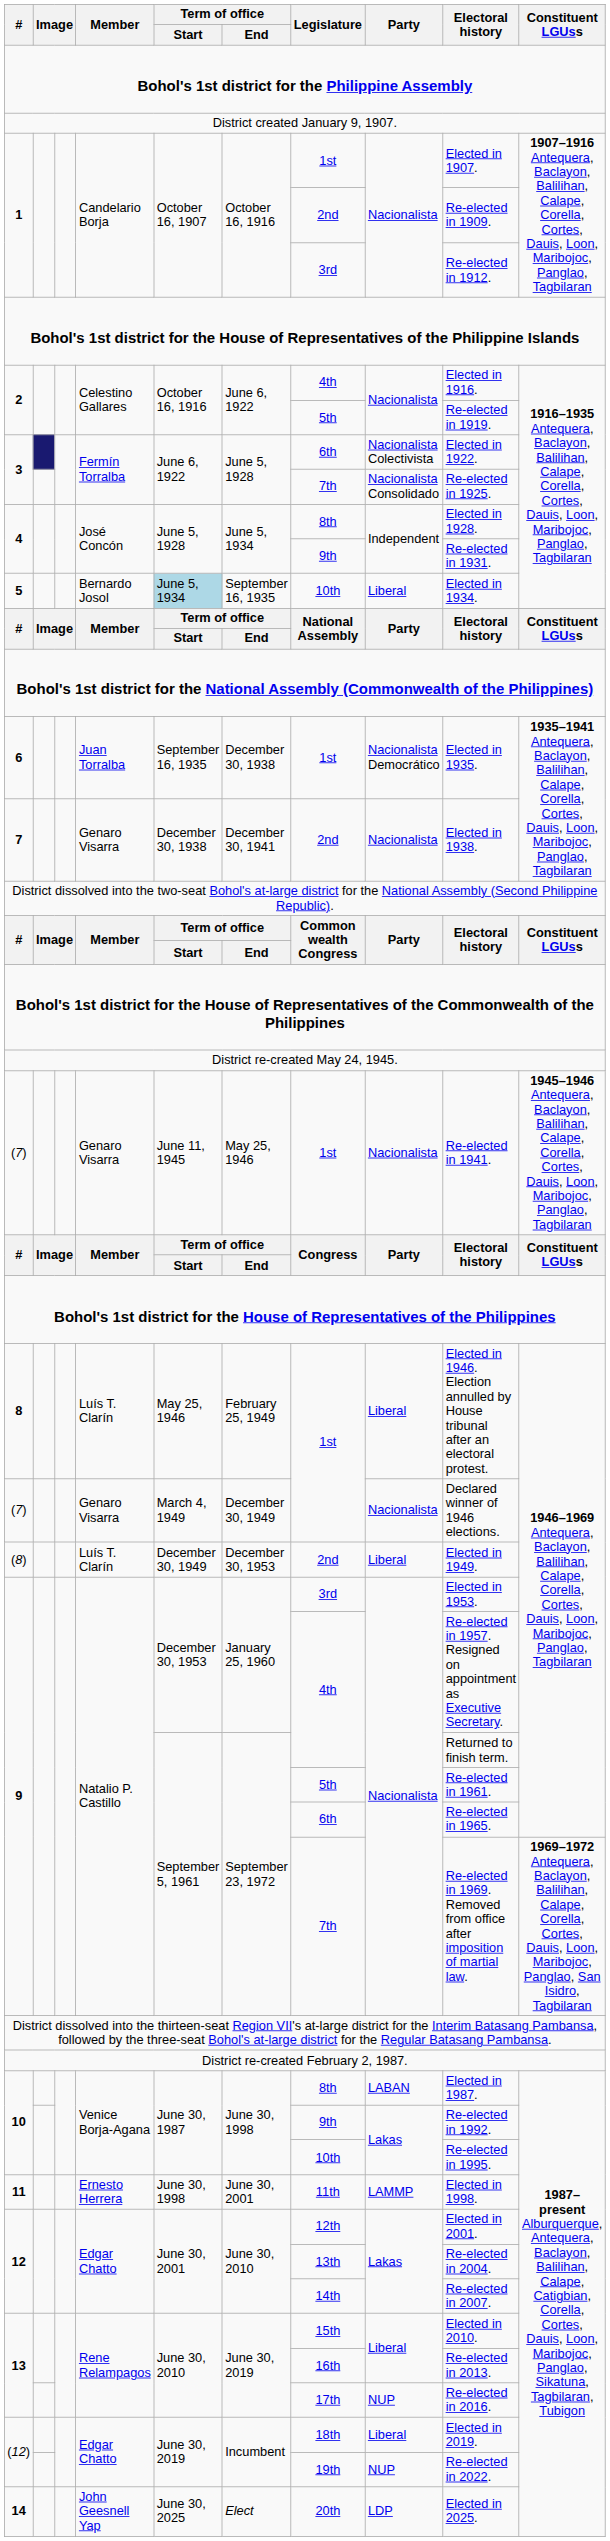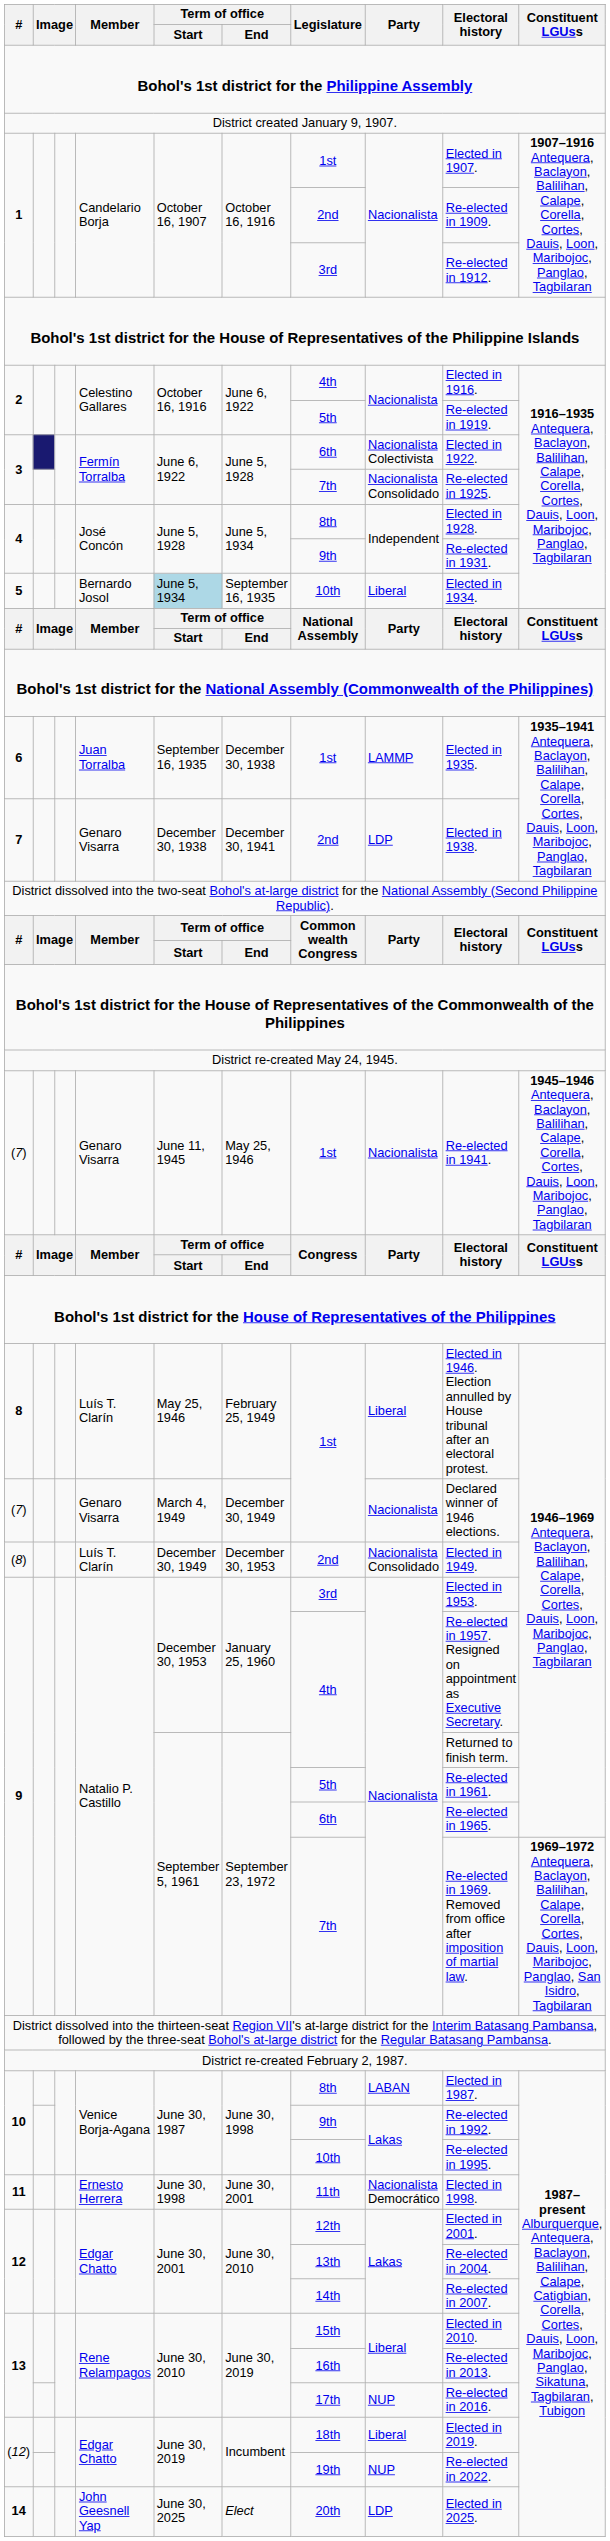(404, 757) Nacionalista Democrático -> (391, 757) LAMMP
(403, 839) Nacionalista -> (380, 839) LDP
(387, 1559) Liberal -> (403, 1559) Nacionalista Consolidado
(391, 2192) LAMMP -> (404, 2192) Nacionalista Democrático
